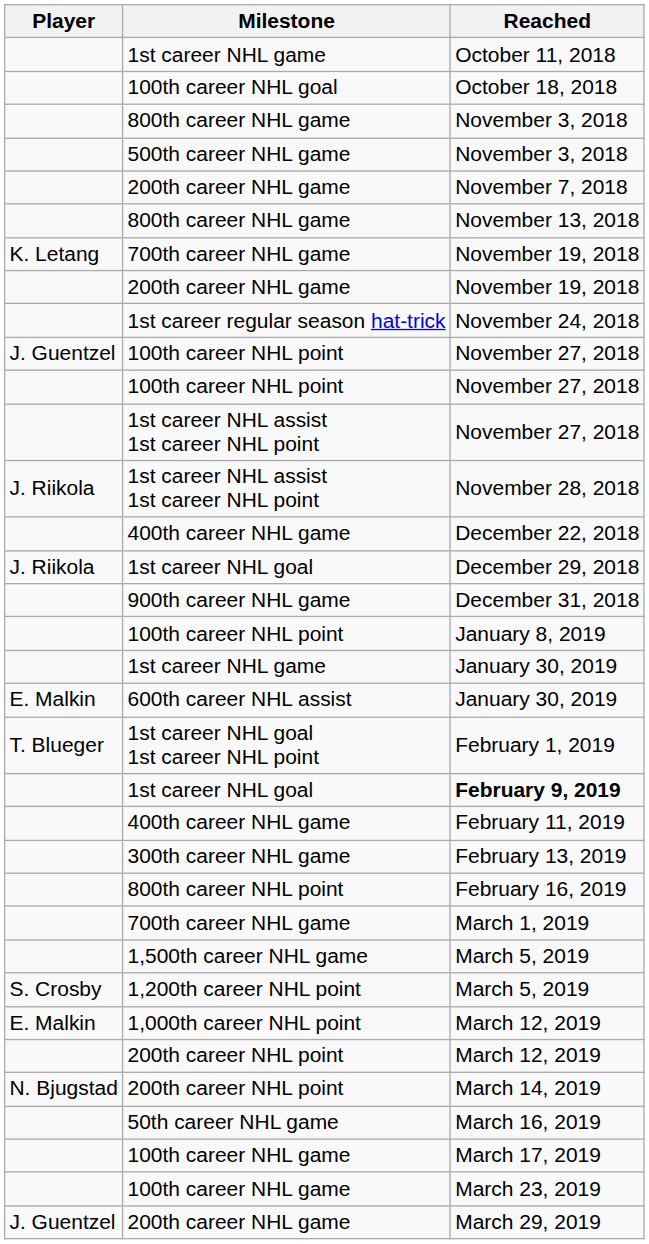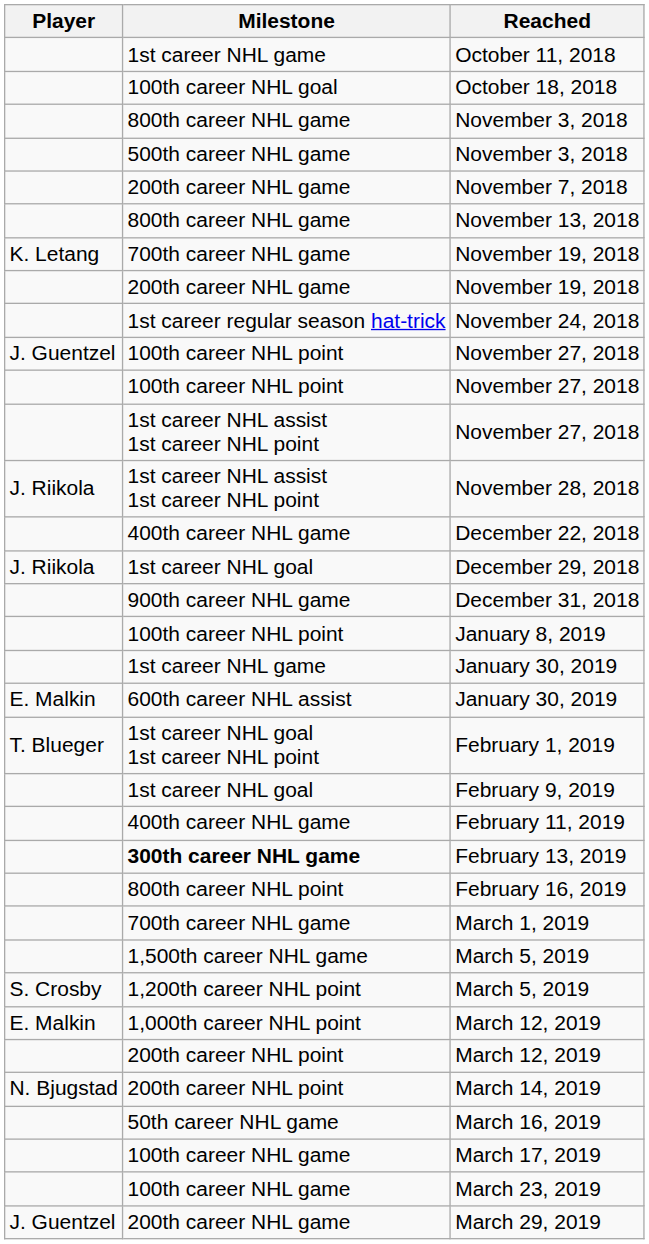(538, 789) bold -> (535, 789) normal
(239, 856) normal -> (244, 856) bold
